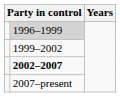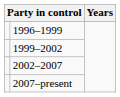(38, 30) lightgrey background -> (38, 30) no background
(38, 65) bold -> (38, 65) normal
